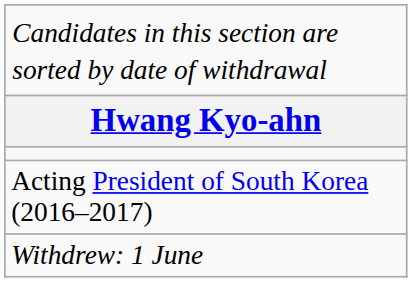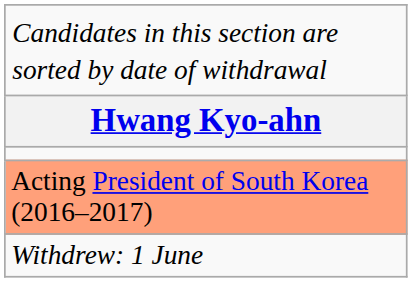(190, 196) no background -> (190, 196) lightsalmon background
